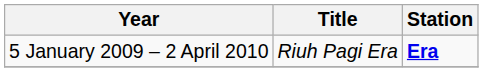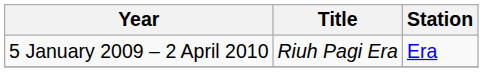(423, 50) bold -> (422, 50) normal
